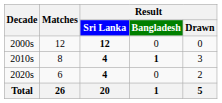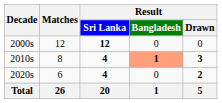(156, 59) no background -> (156, 59) lightsalmon background
(200, 59) normal -> (200, 59) bold
(200, 75) normal -> (200, 75) bold
